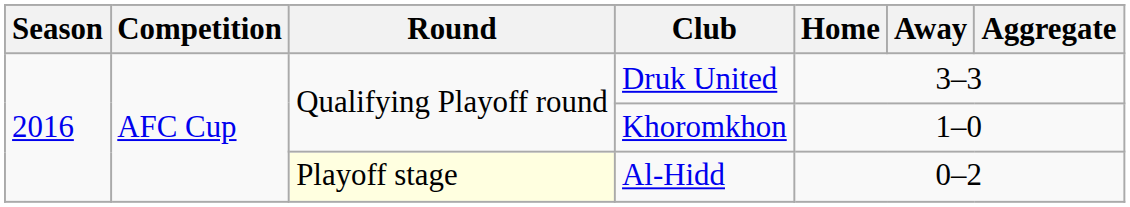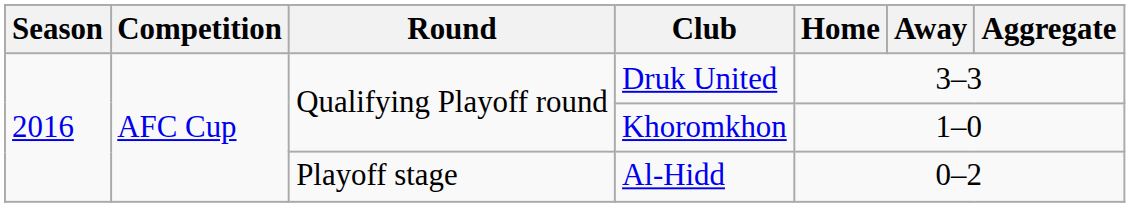(377, 175) lightyellow background -> (377, 175) no background
